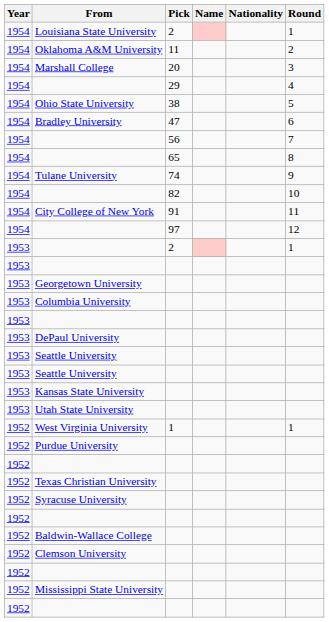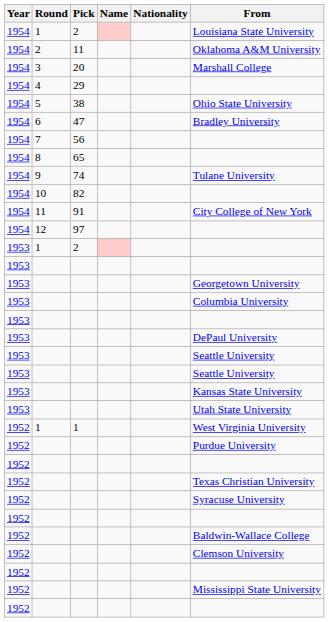columns swapped: (305, 13) <-> (99, 13)
